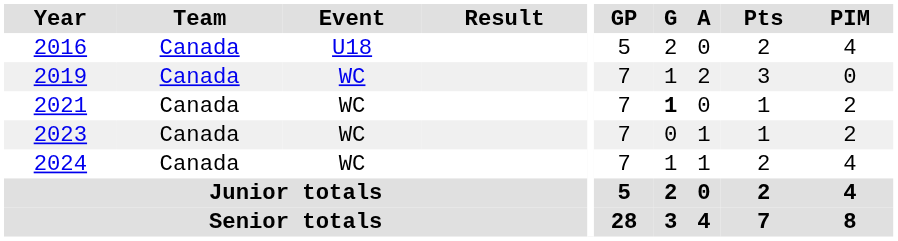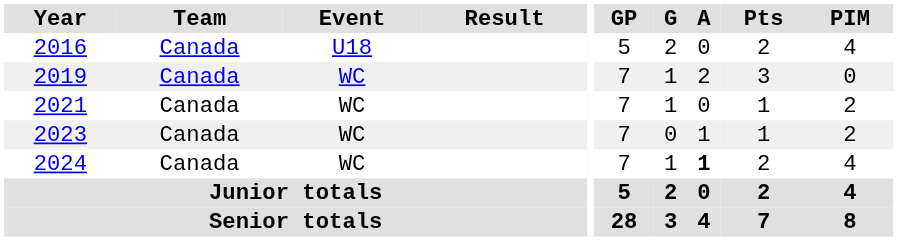(671, 106) bold -> (671, 106) normal
(704, 164) normal -> (704, 164) bold
